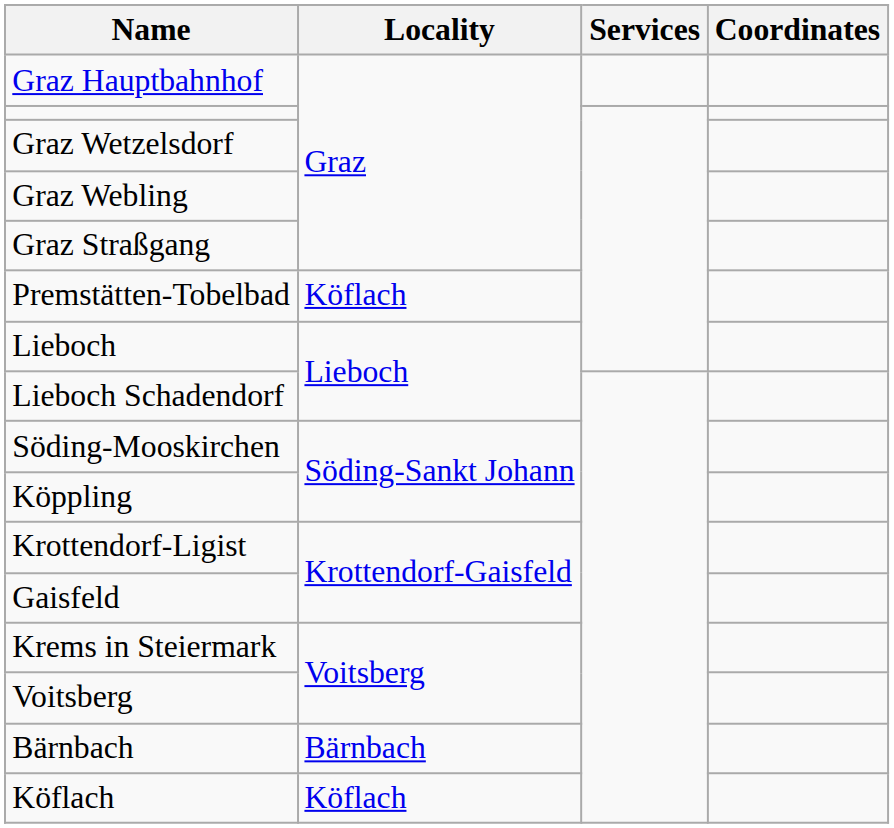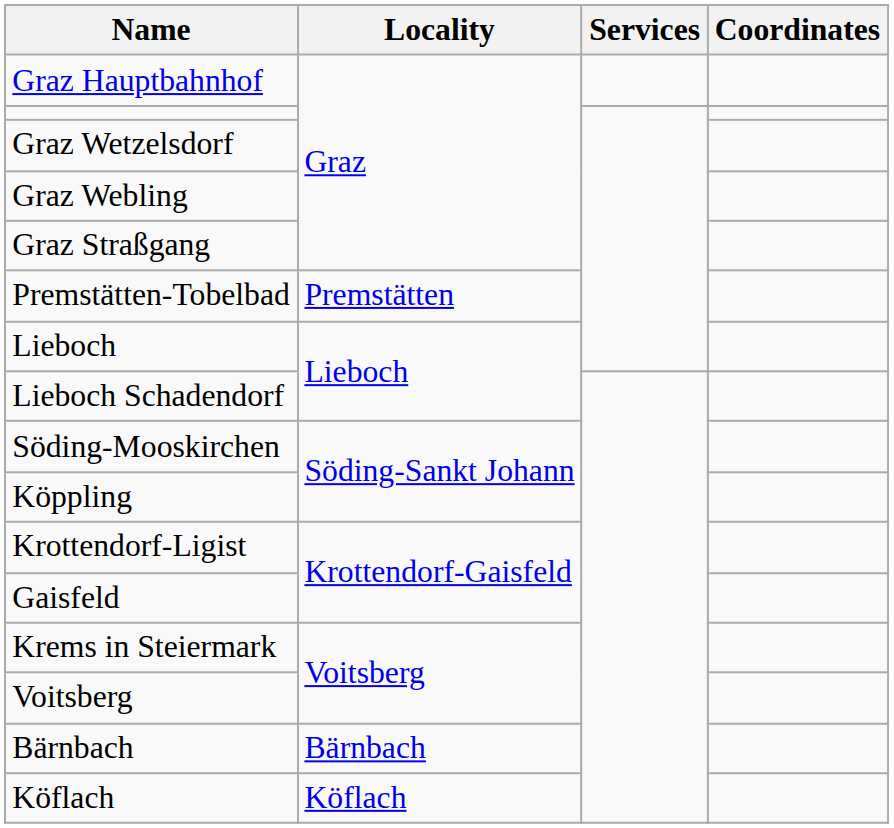(355, 295) Köflach -> (379, 295) Premstätten
